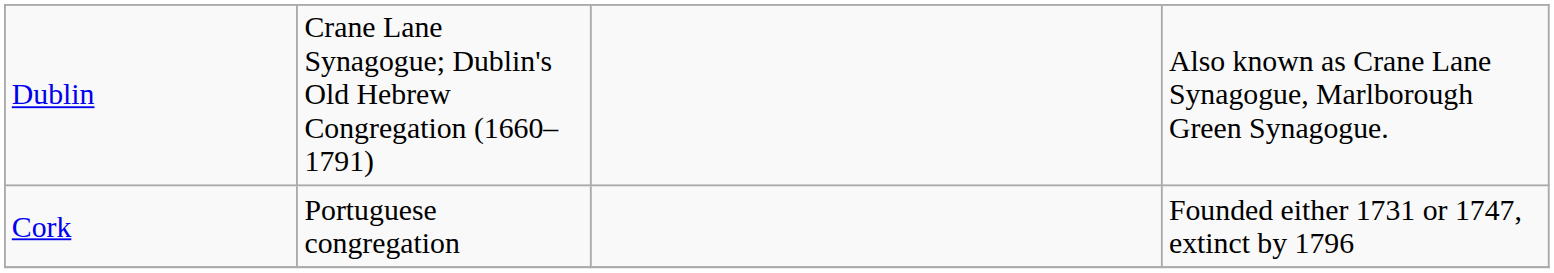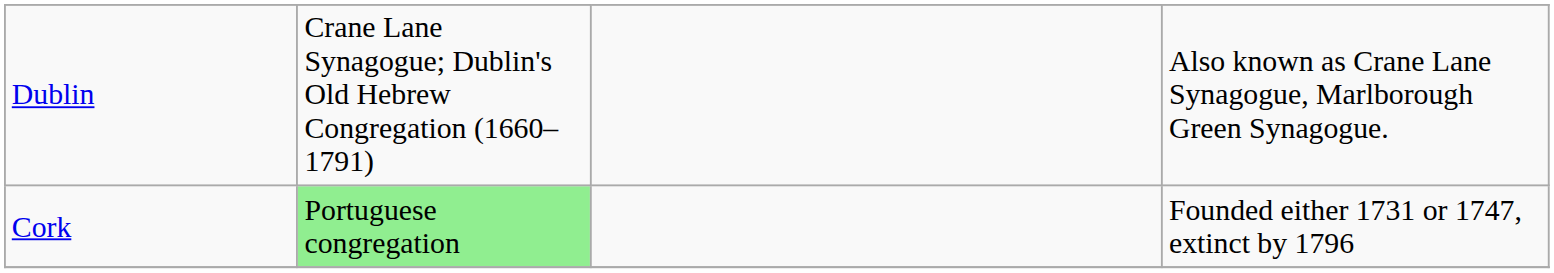(382, 225) no background -> (382, 225) lightgreen background
